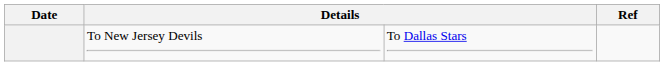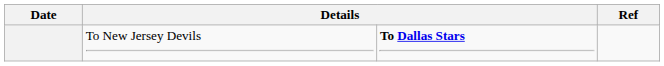(490, 40) normal -> (487, 40) bold
